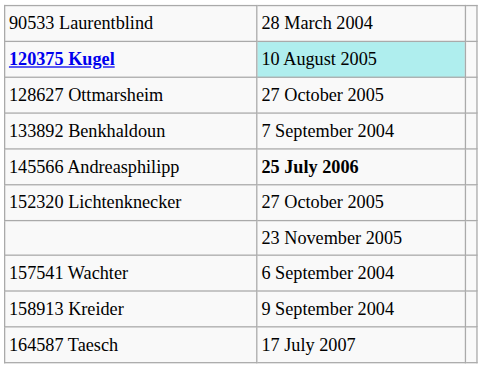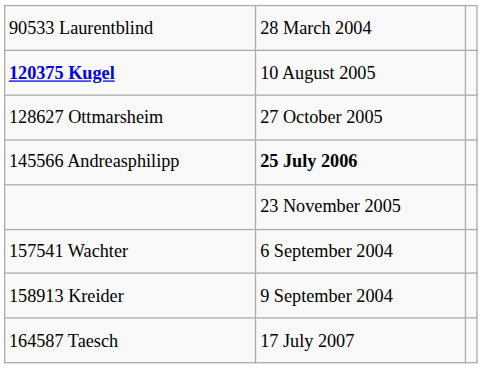(319, 59) paleturquoise background -> (318, 72) no background
- row: (87, 130)
- row: (95, 202)
